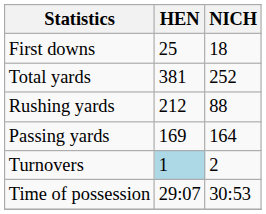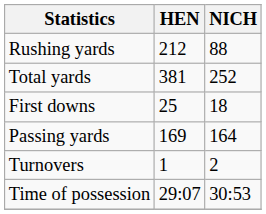rows swapped: (52, 48) <-> (62, 106)
(163, 164) lightblue background -> (163, 164) no background
